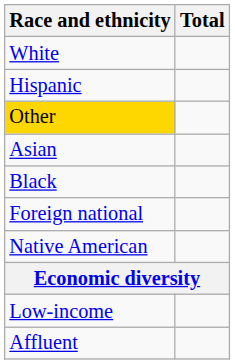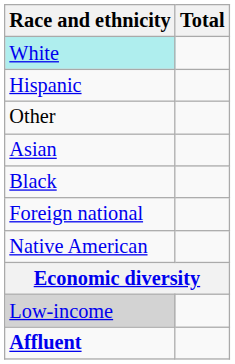(34, 52) no background -> (34, 52) paleturquoise background
(32, 117) gold background -> (32, 117) no background
(61, 310) no background -> (61, 310) lightgrey background
(44, 342) normal -> (45, 342) bold
